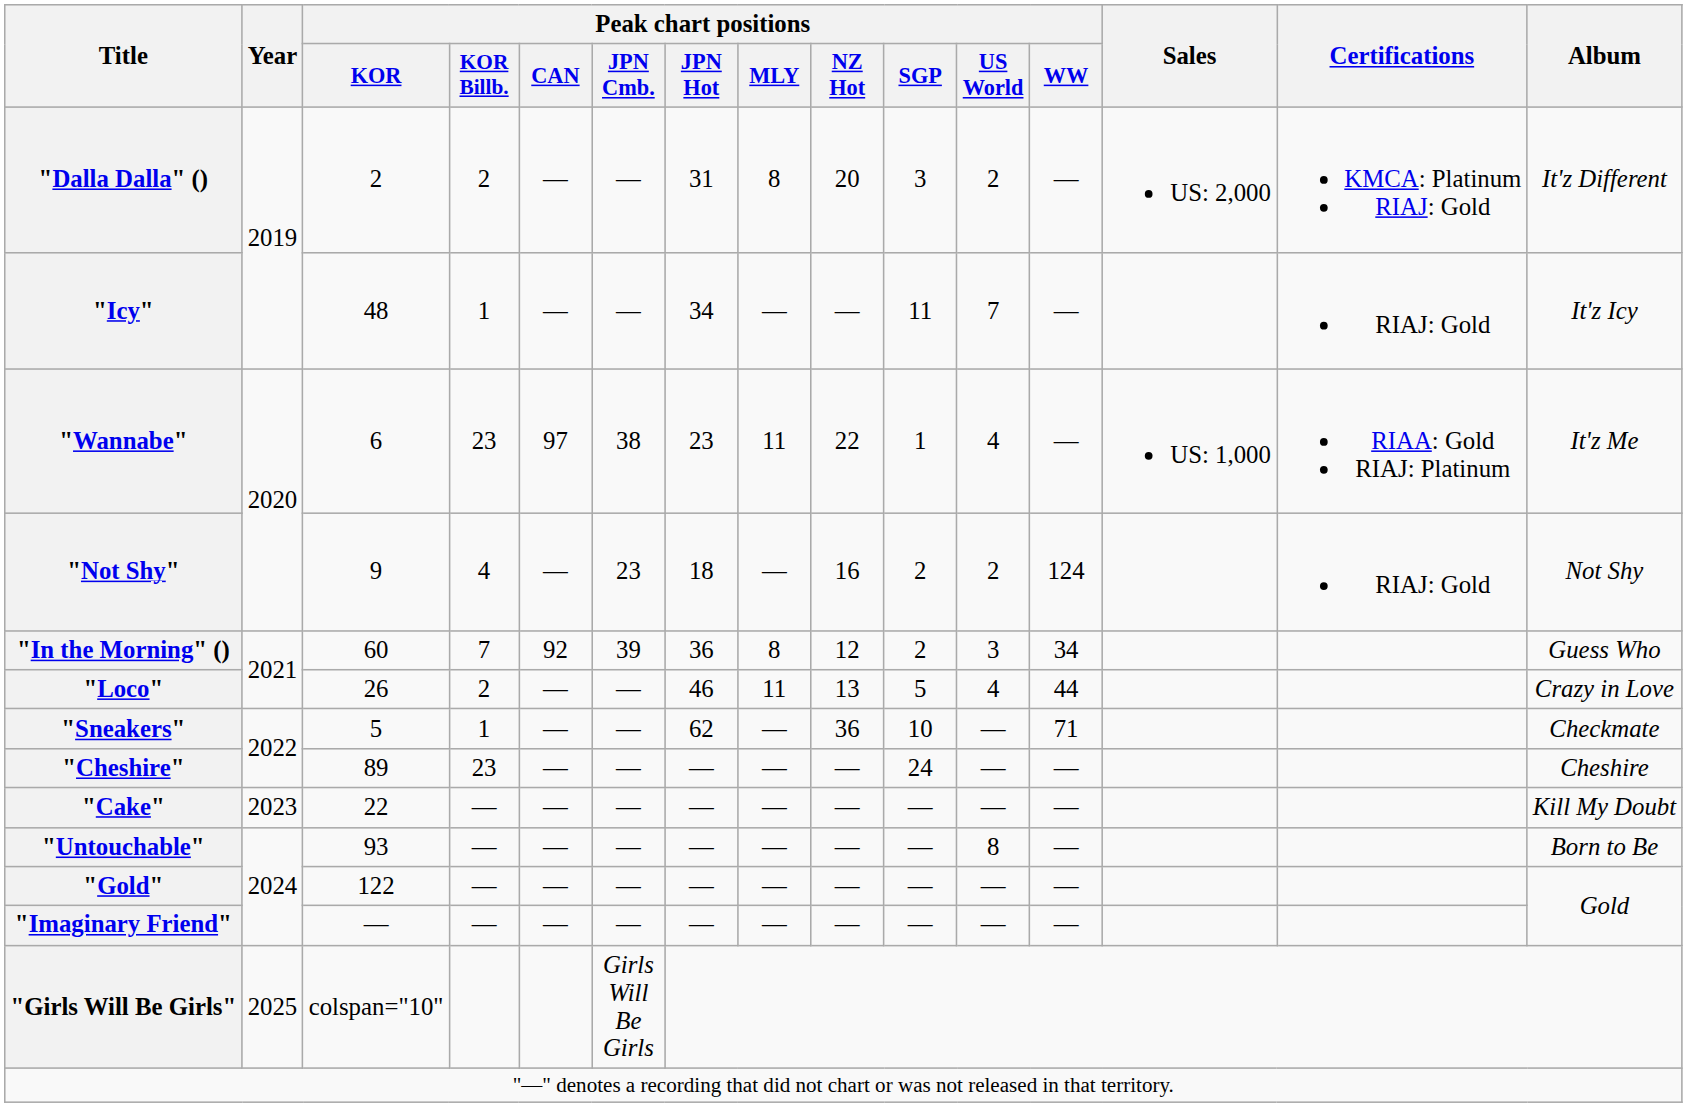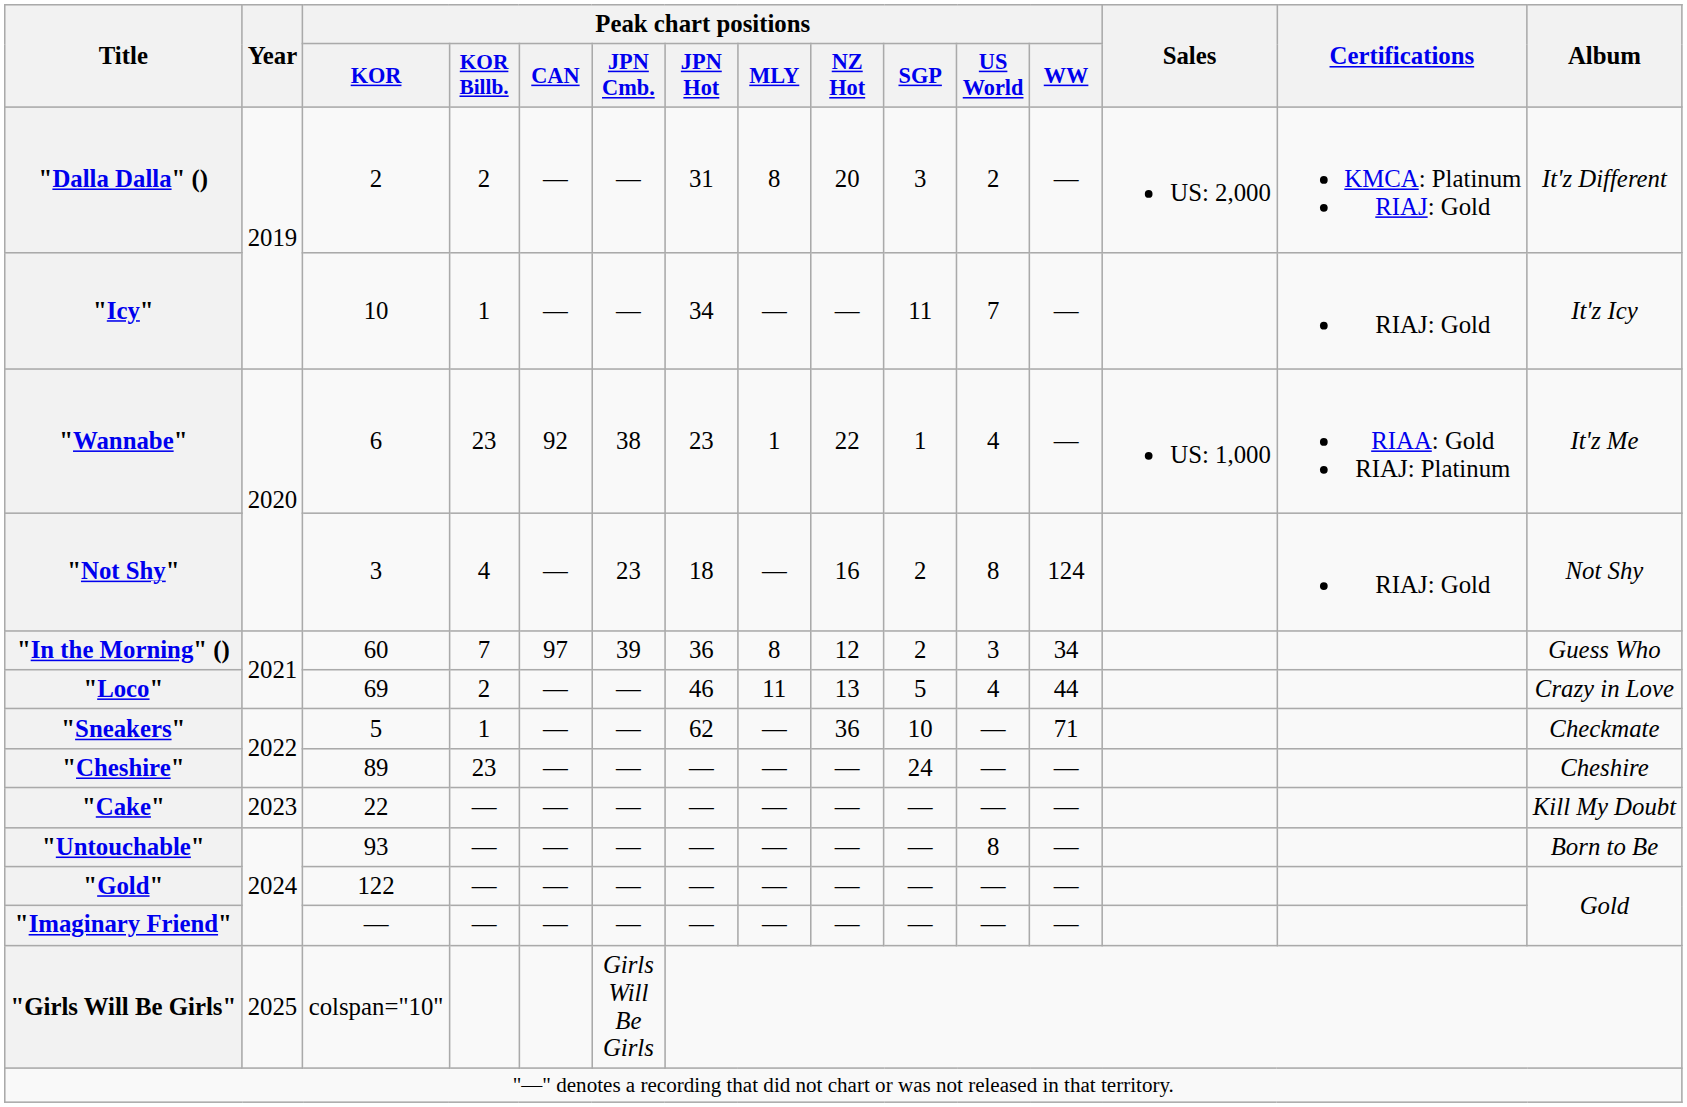(376, 310) 48 -> (376, 310) 10
(555, 440) 97 -> (555, 440) 92
(774, 440) 11 -> (774, 440) 1
(376, 571) 9 -> (376, 571) 3
(993, 571) 2 -> (993, 571) 8
(555, 649) 92 -> (555, 649) 97
(376, 689) 26 -> (376, 689) 69
